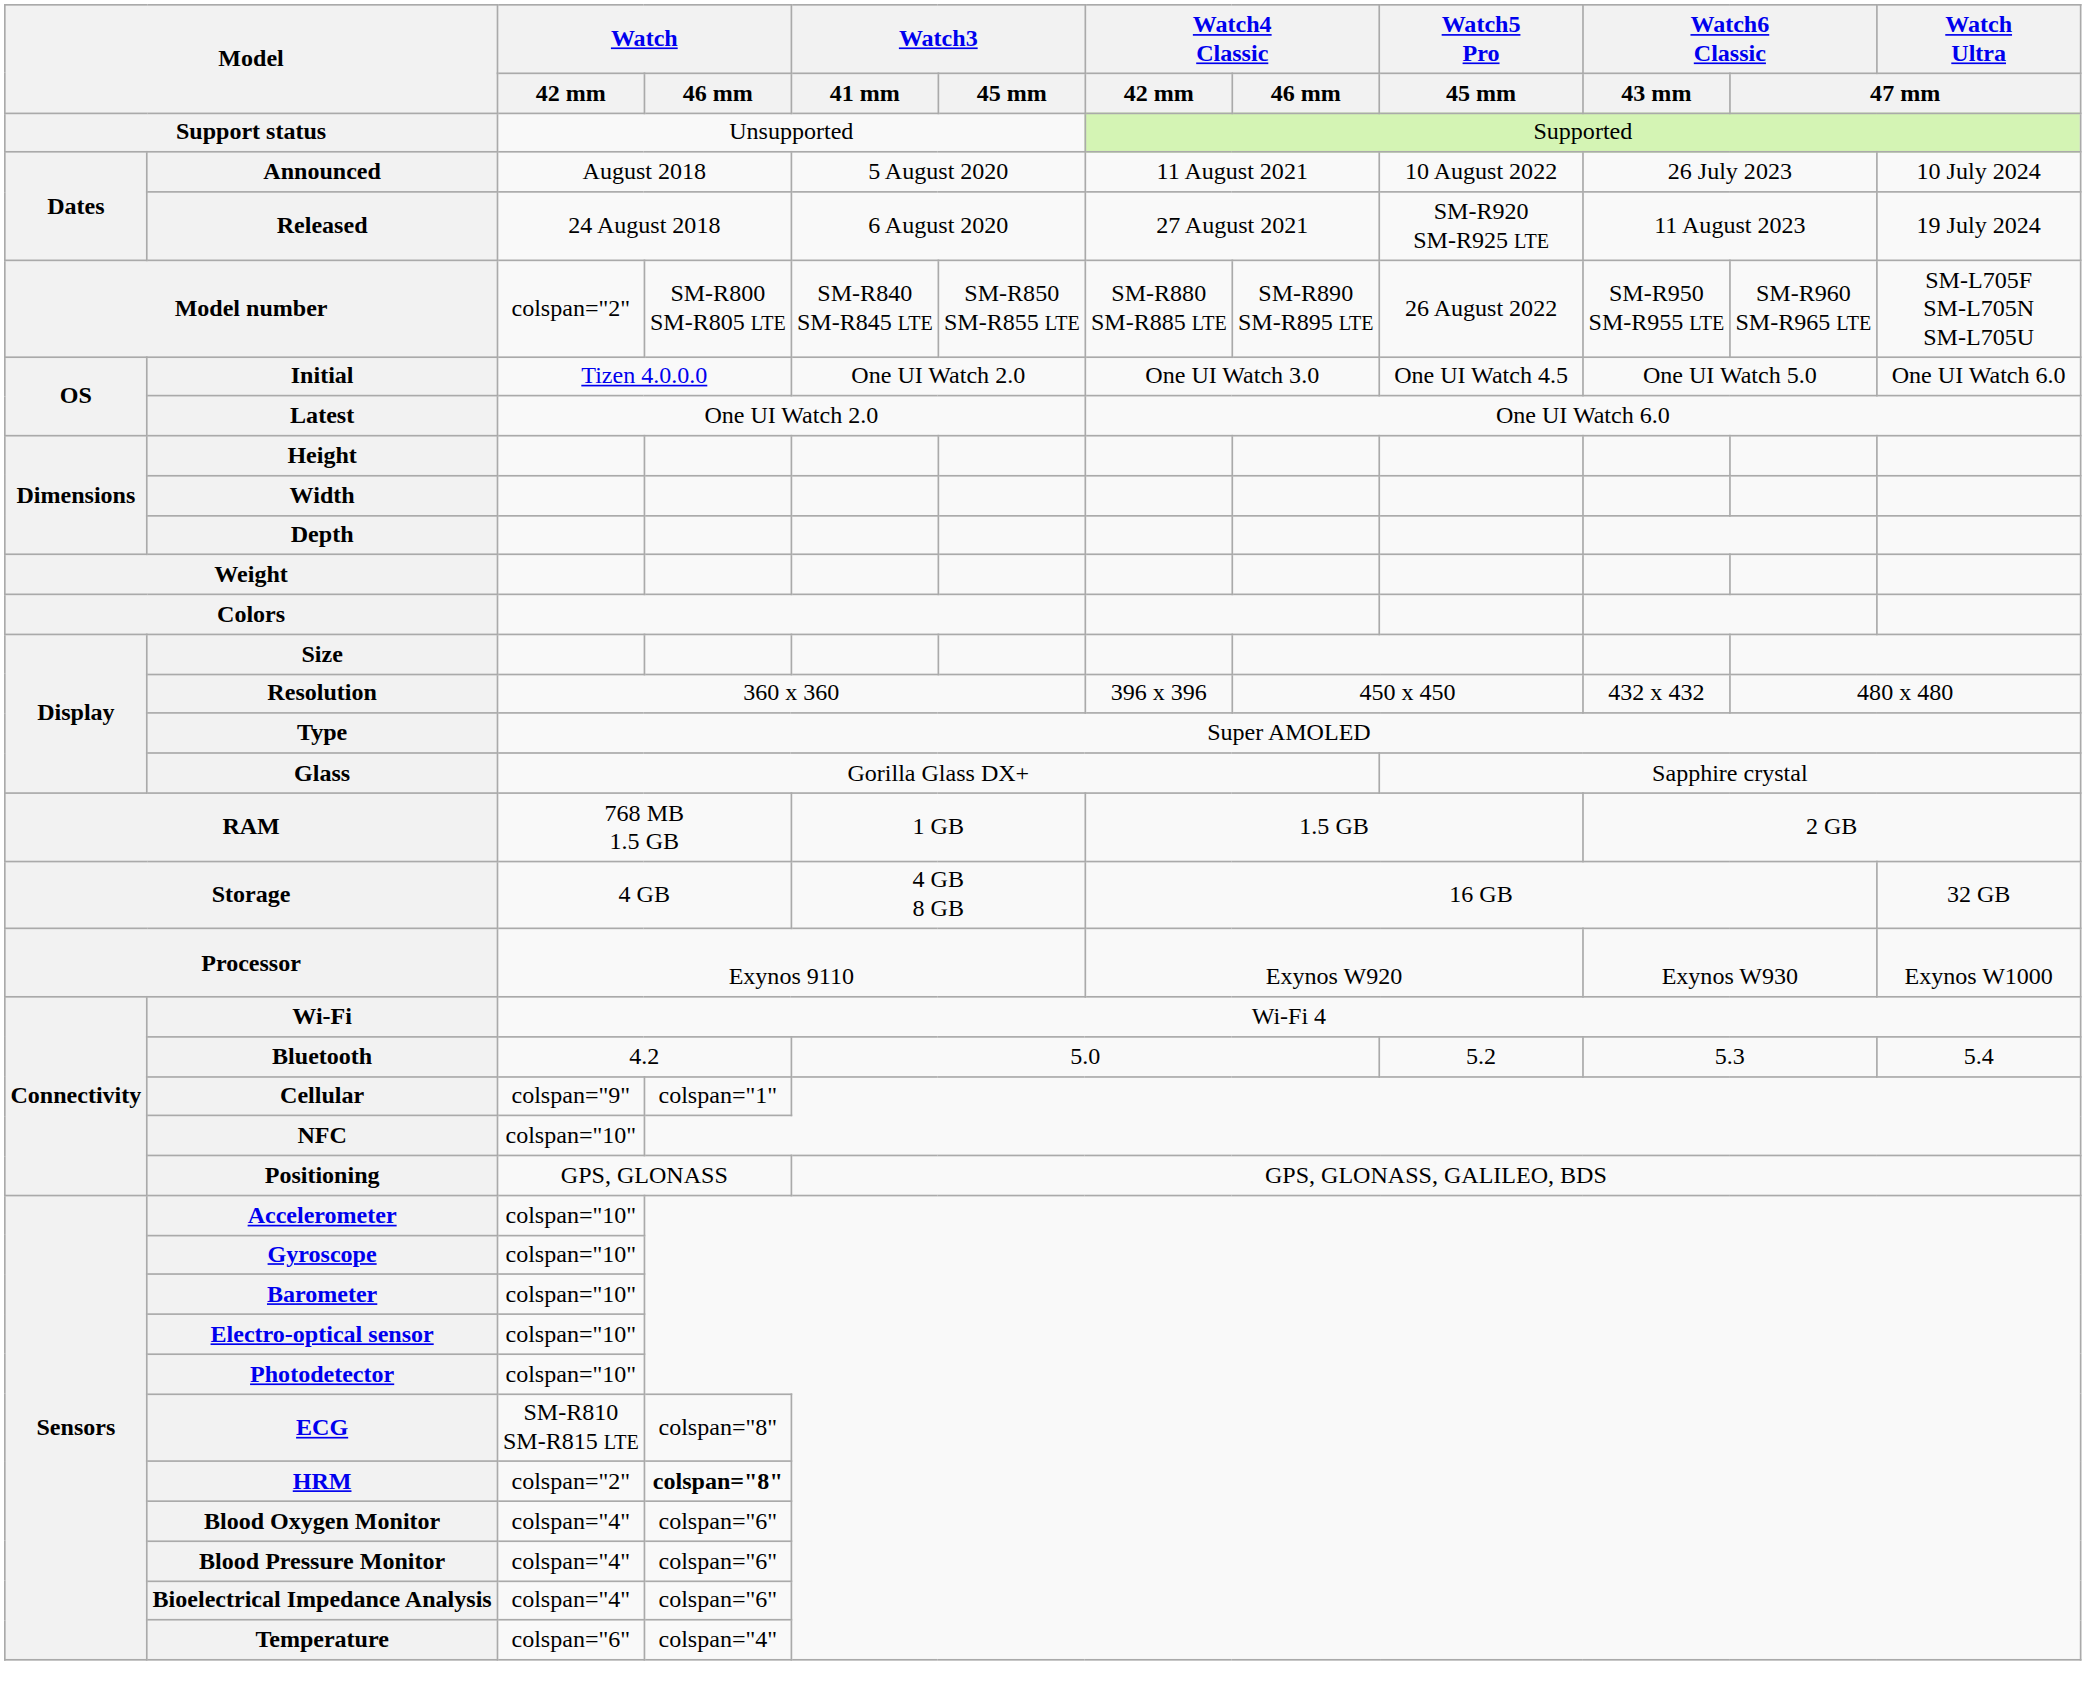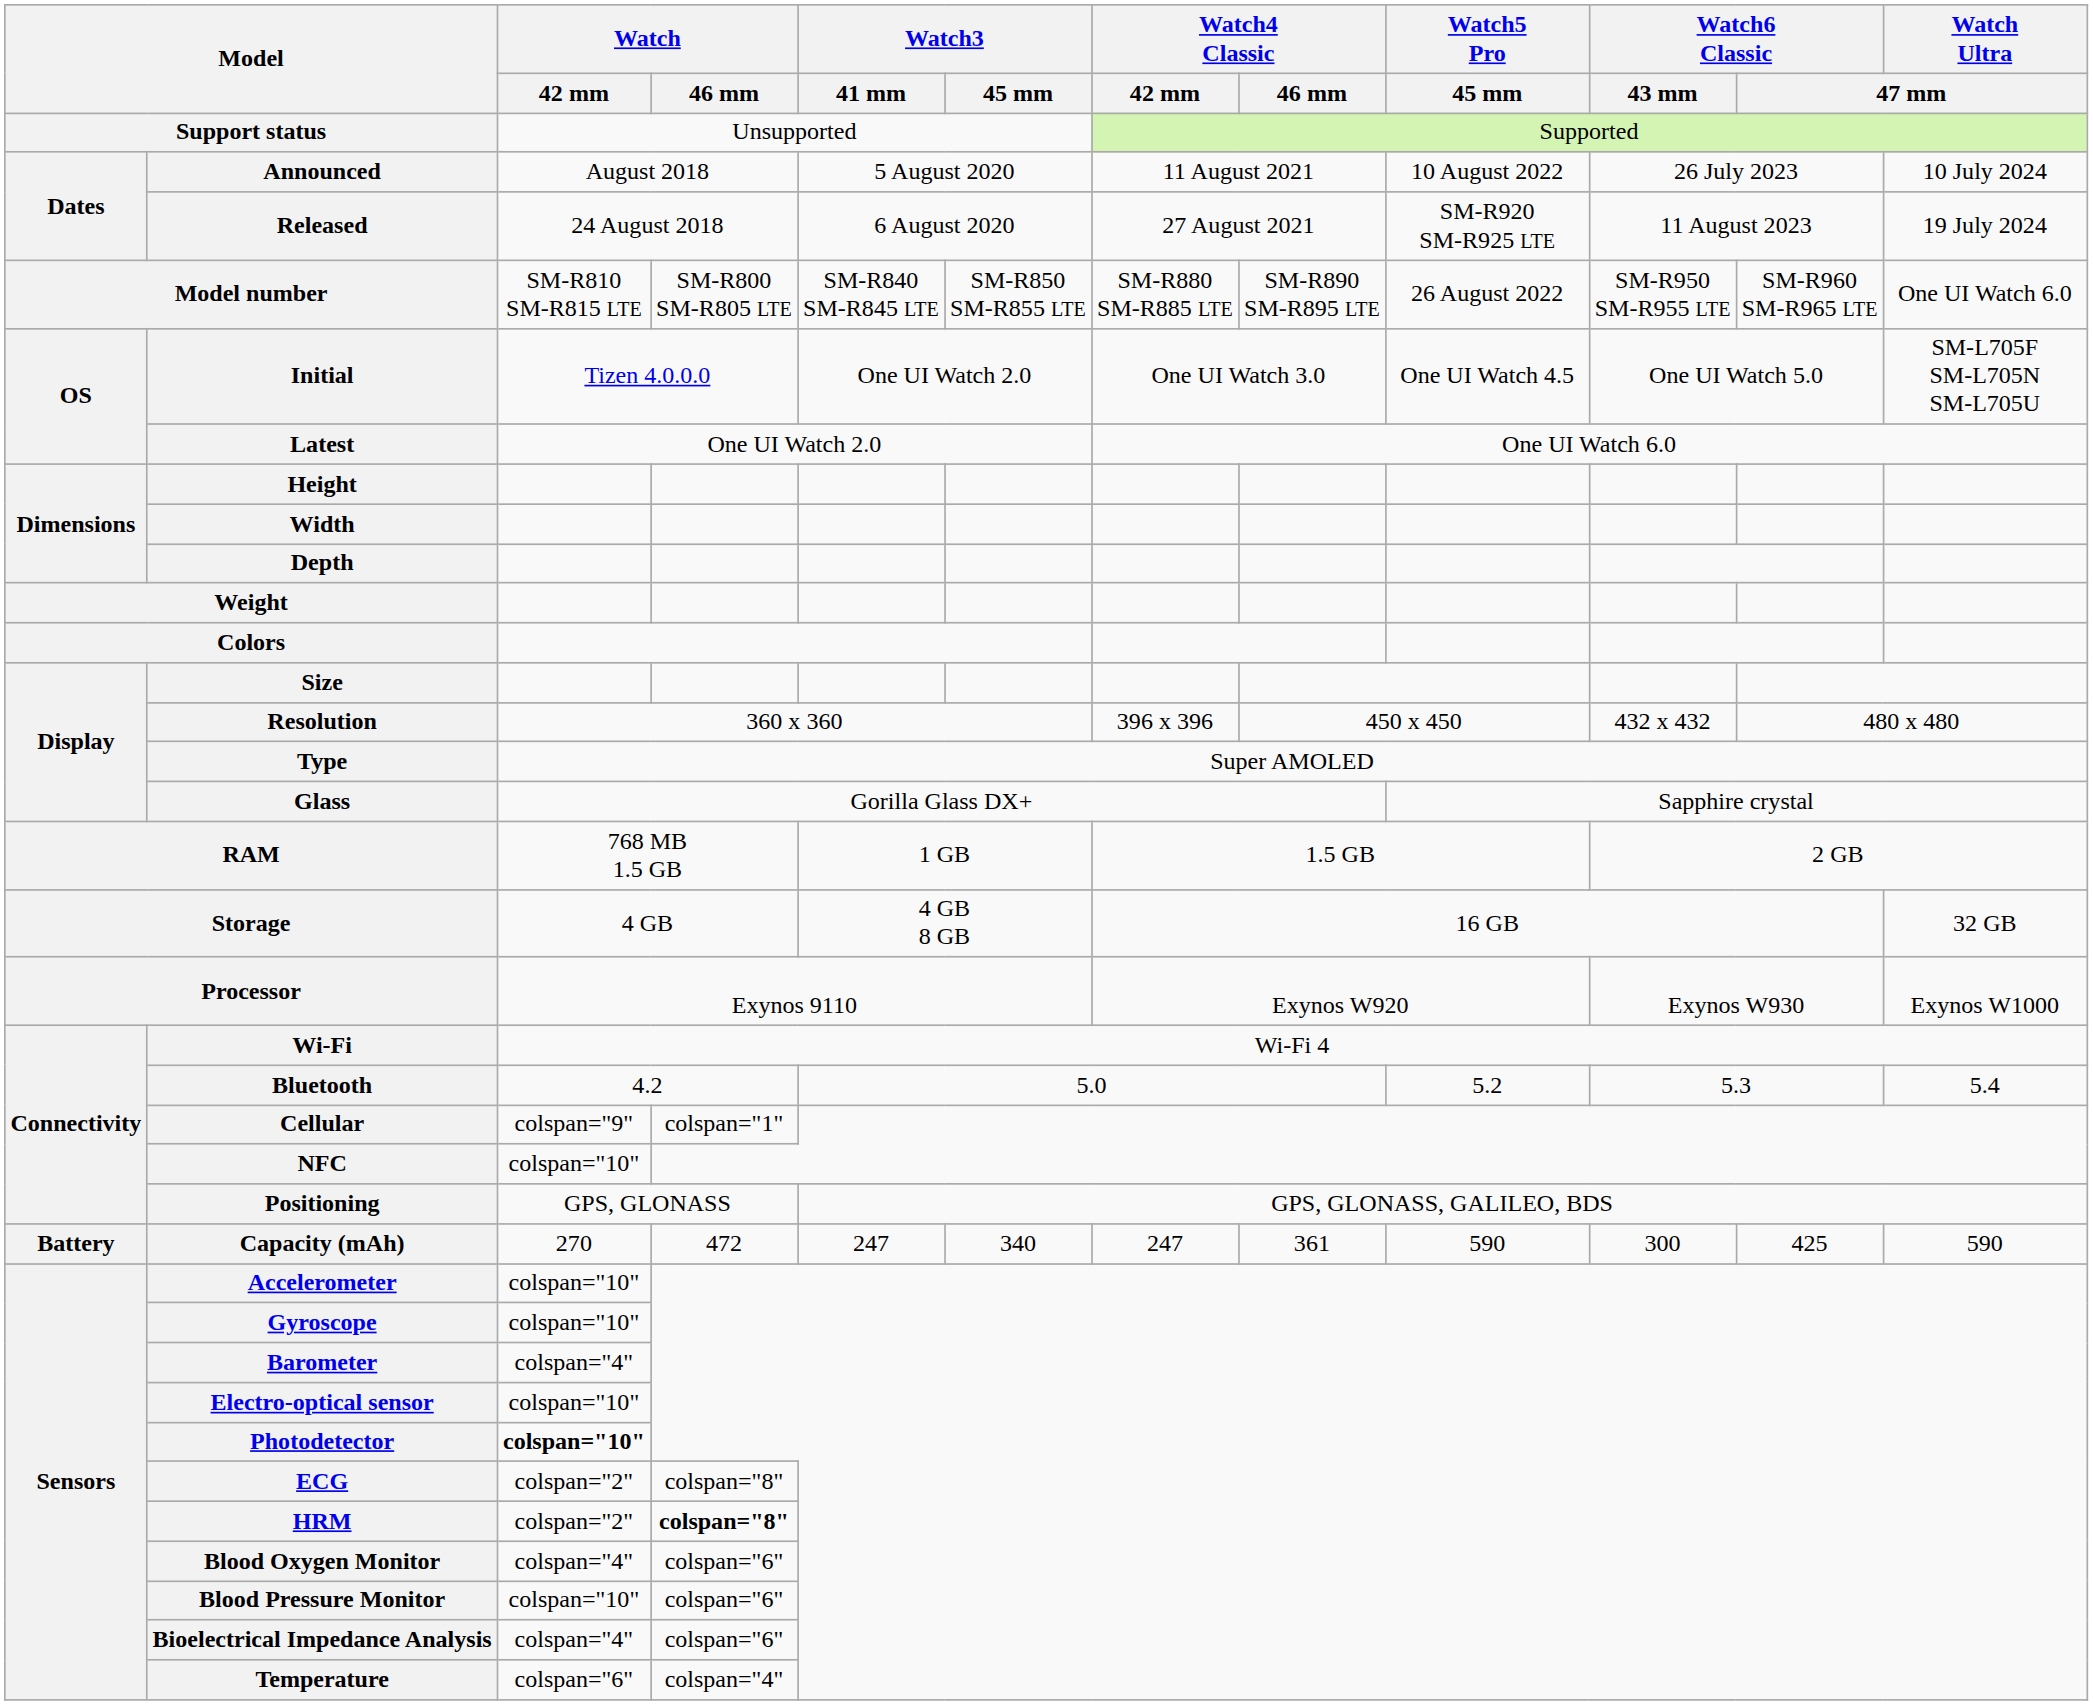(571, 308) colspan="2" -> (574, 294) SM-R810 SM-R815 LTE
(1979, 308) SM-L705F SM-L705N SM-L705U -> (1985, 294) One UI Watch 6.0
(1979, 376) One UI Watch 6.0 -> (1985, 376) SM-L705F SM-L705N SM-L705U
+ row: (322, 1243)
(571, 1294) colspan="10" -> (574, 1362) colspan="4"
(571, 1373) normal -> (574, 1441) bold
(571, 1427) SM-R810 SM-R815 LTE -> (574, 1481) colspan="2"
(571, 1560) colspan="4" -> (574, 1600) colspan="10"
